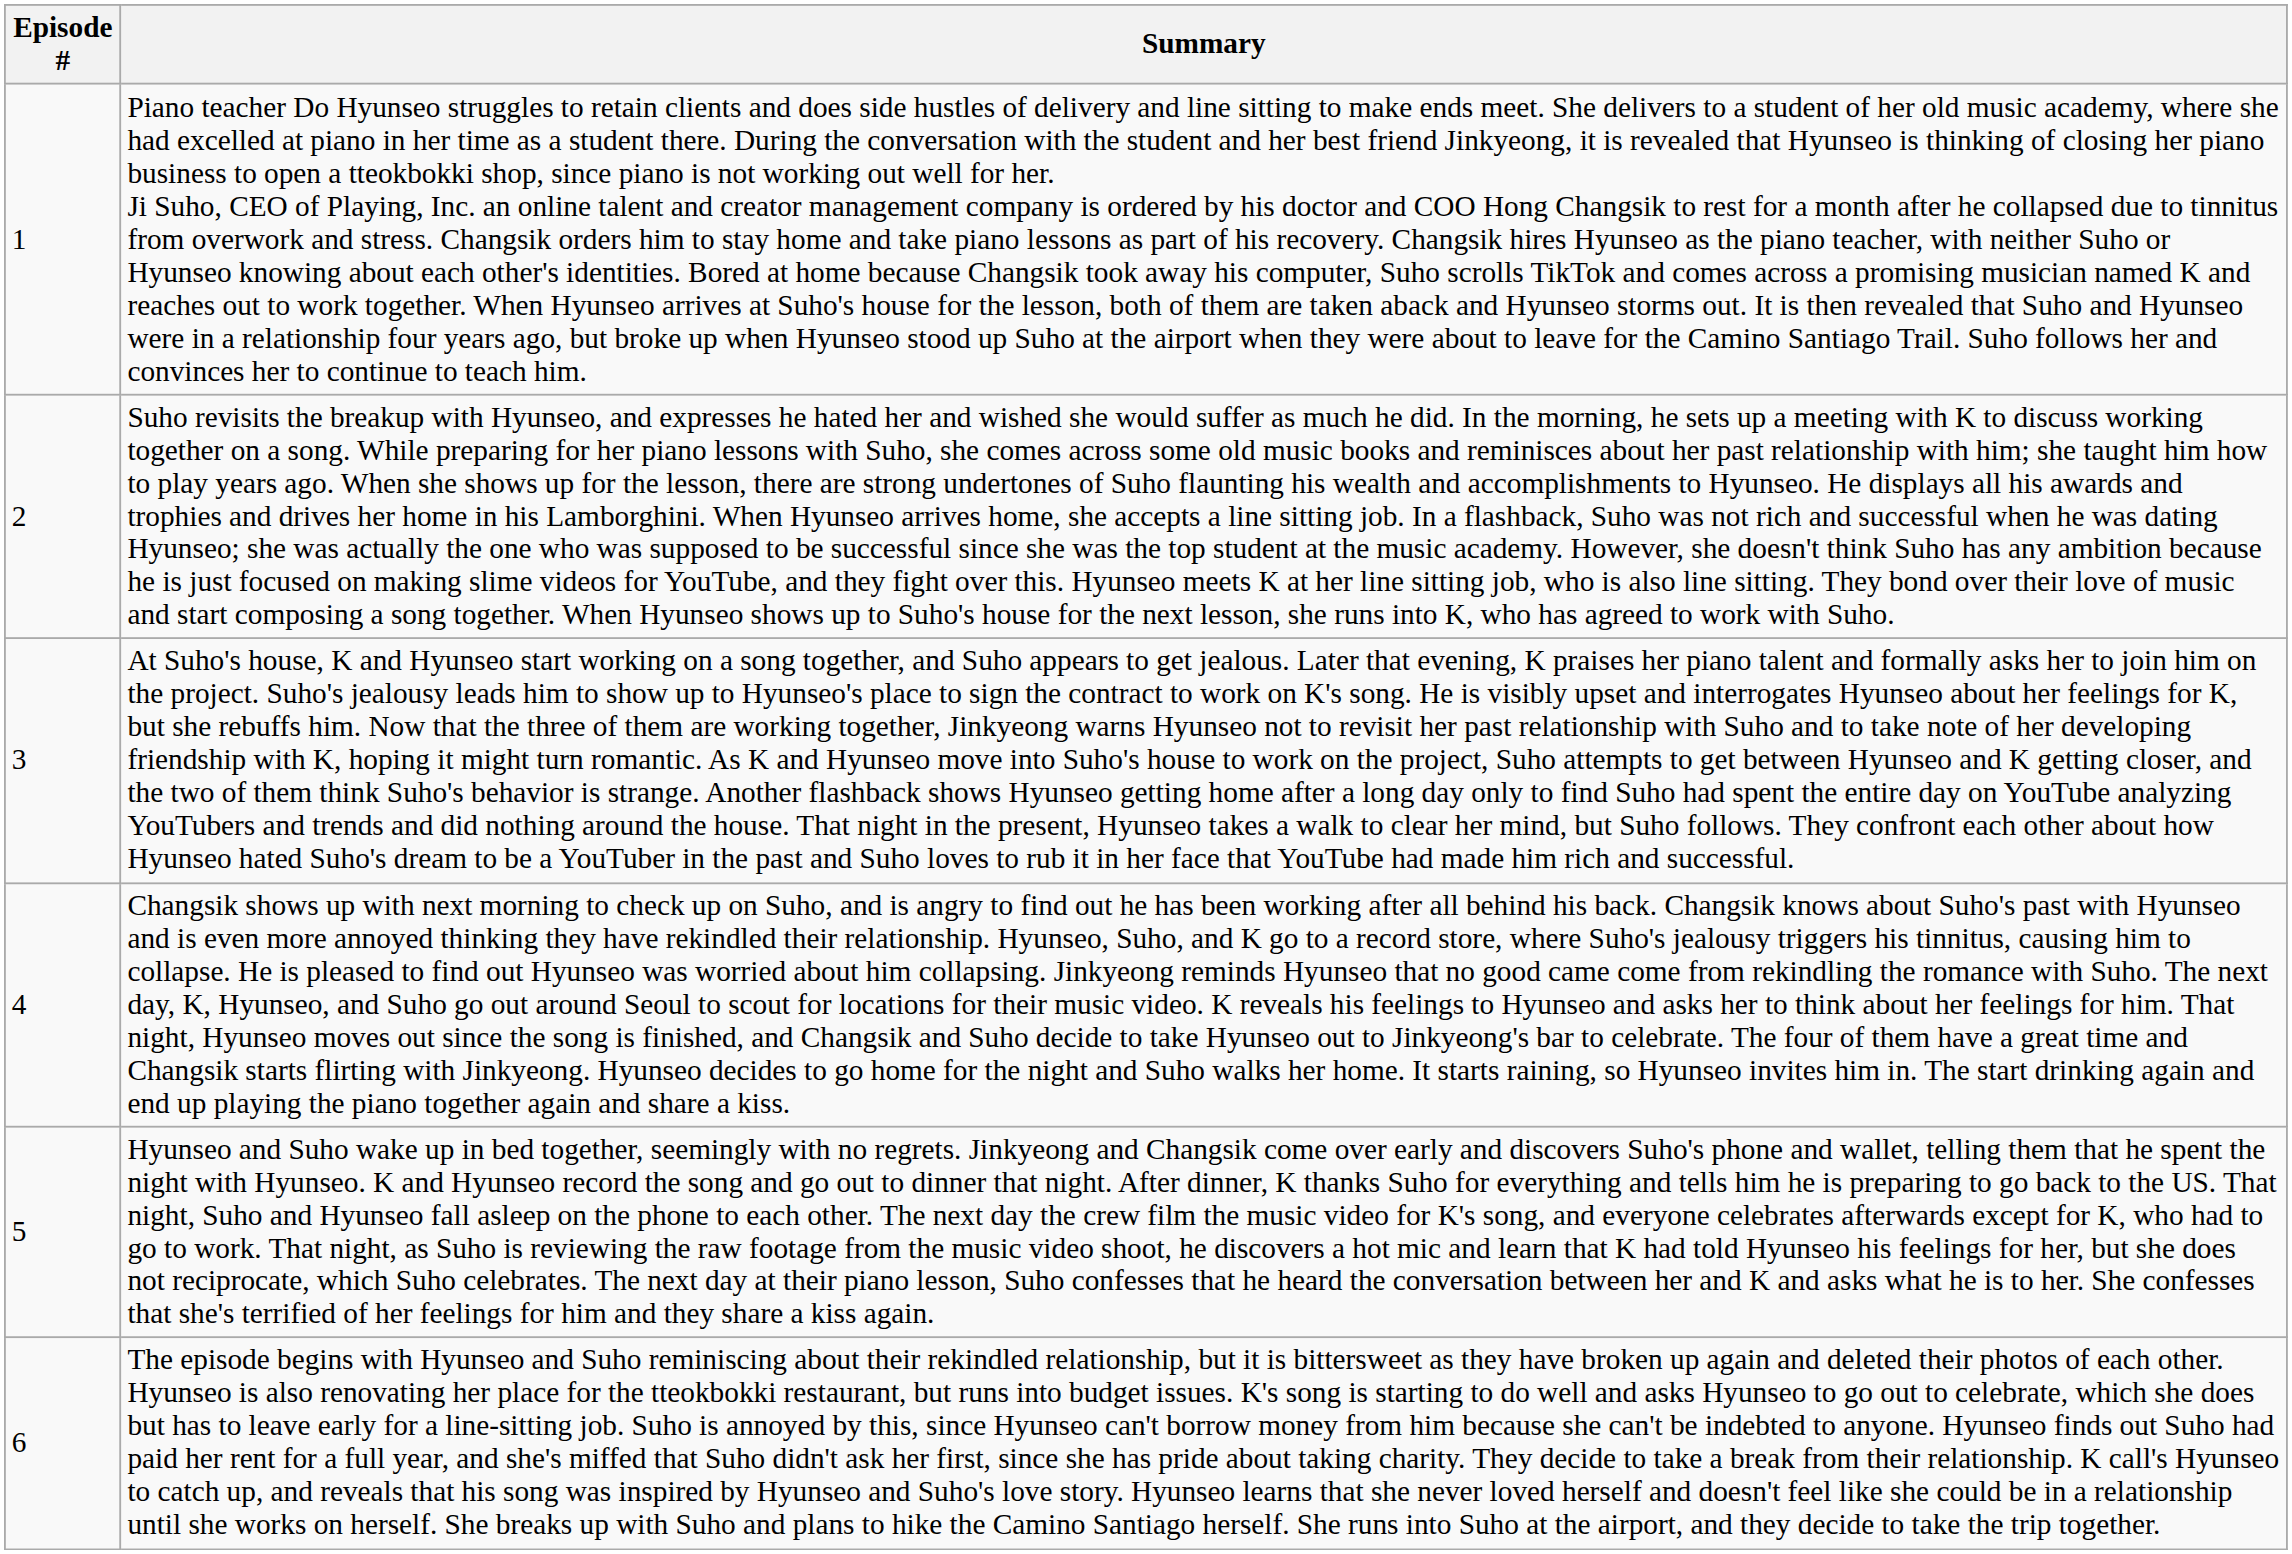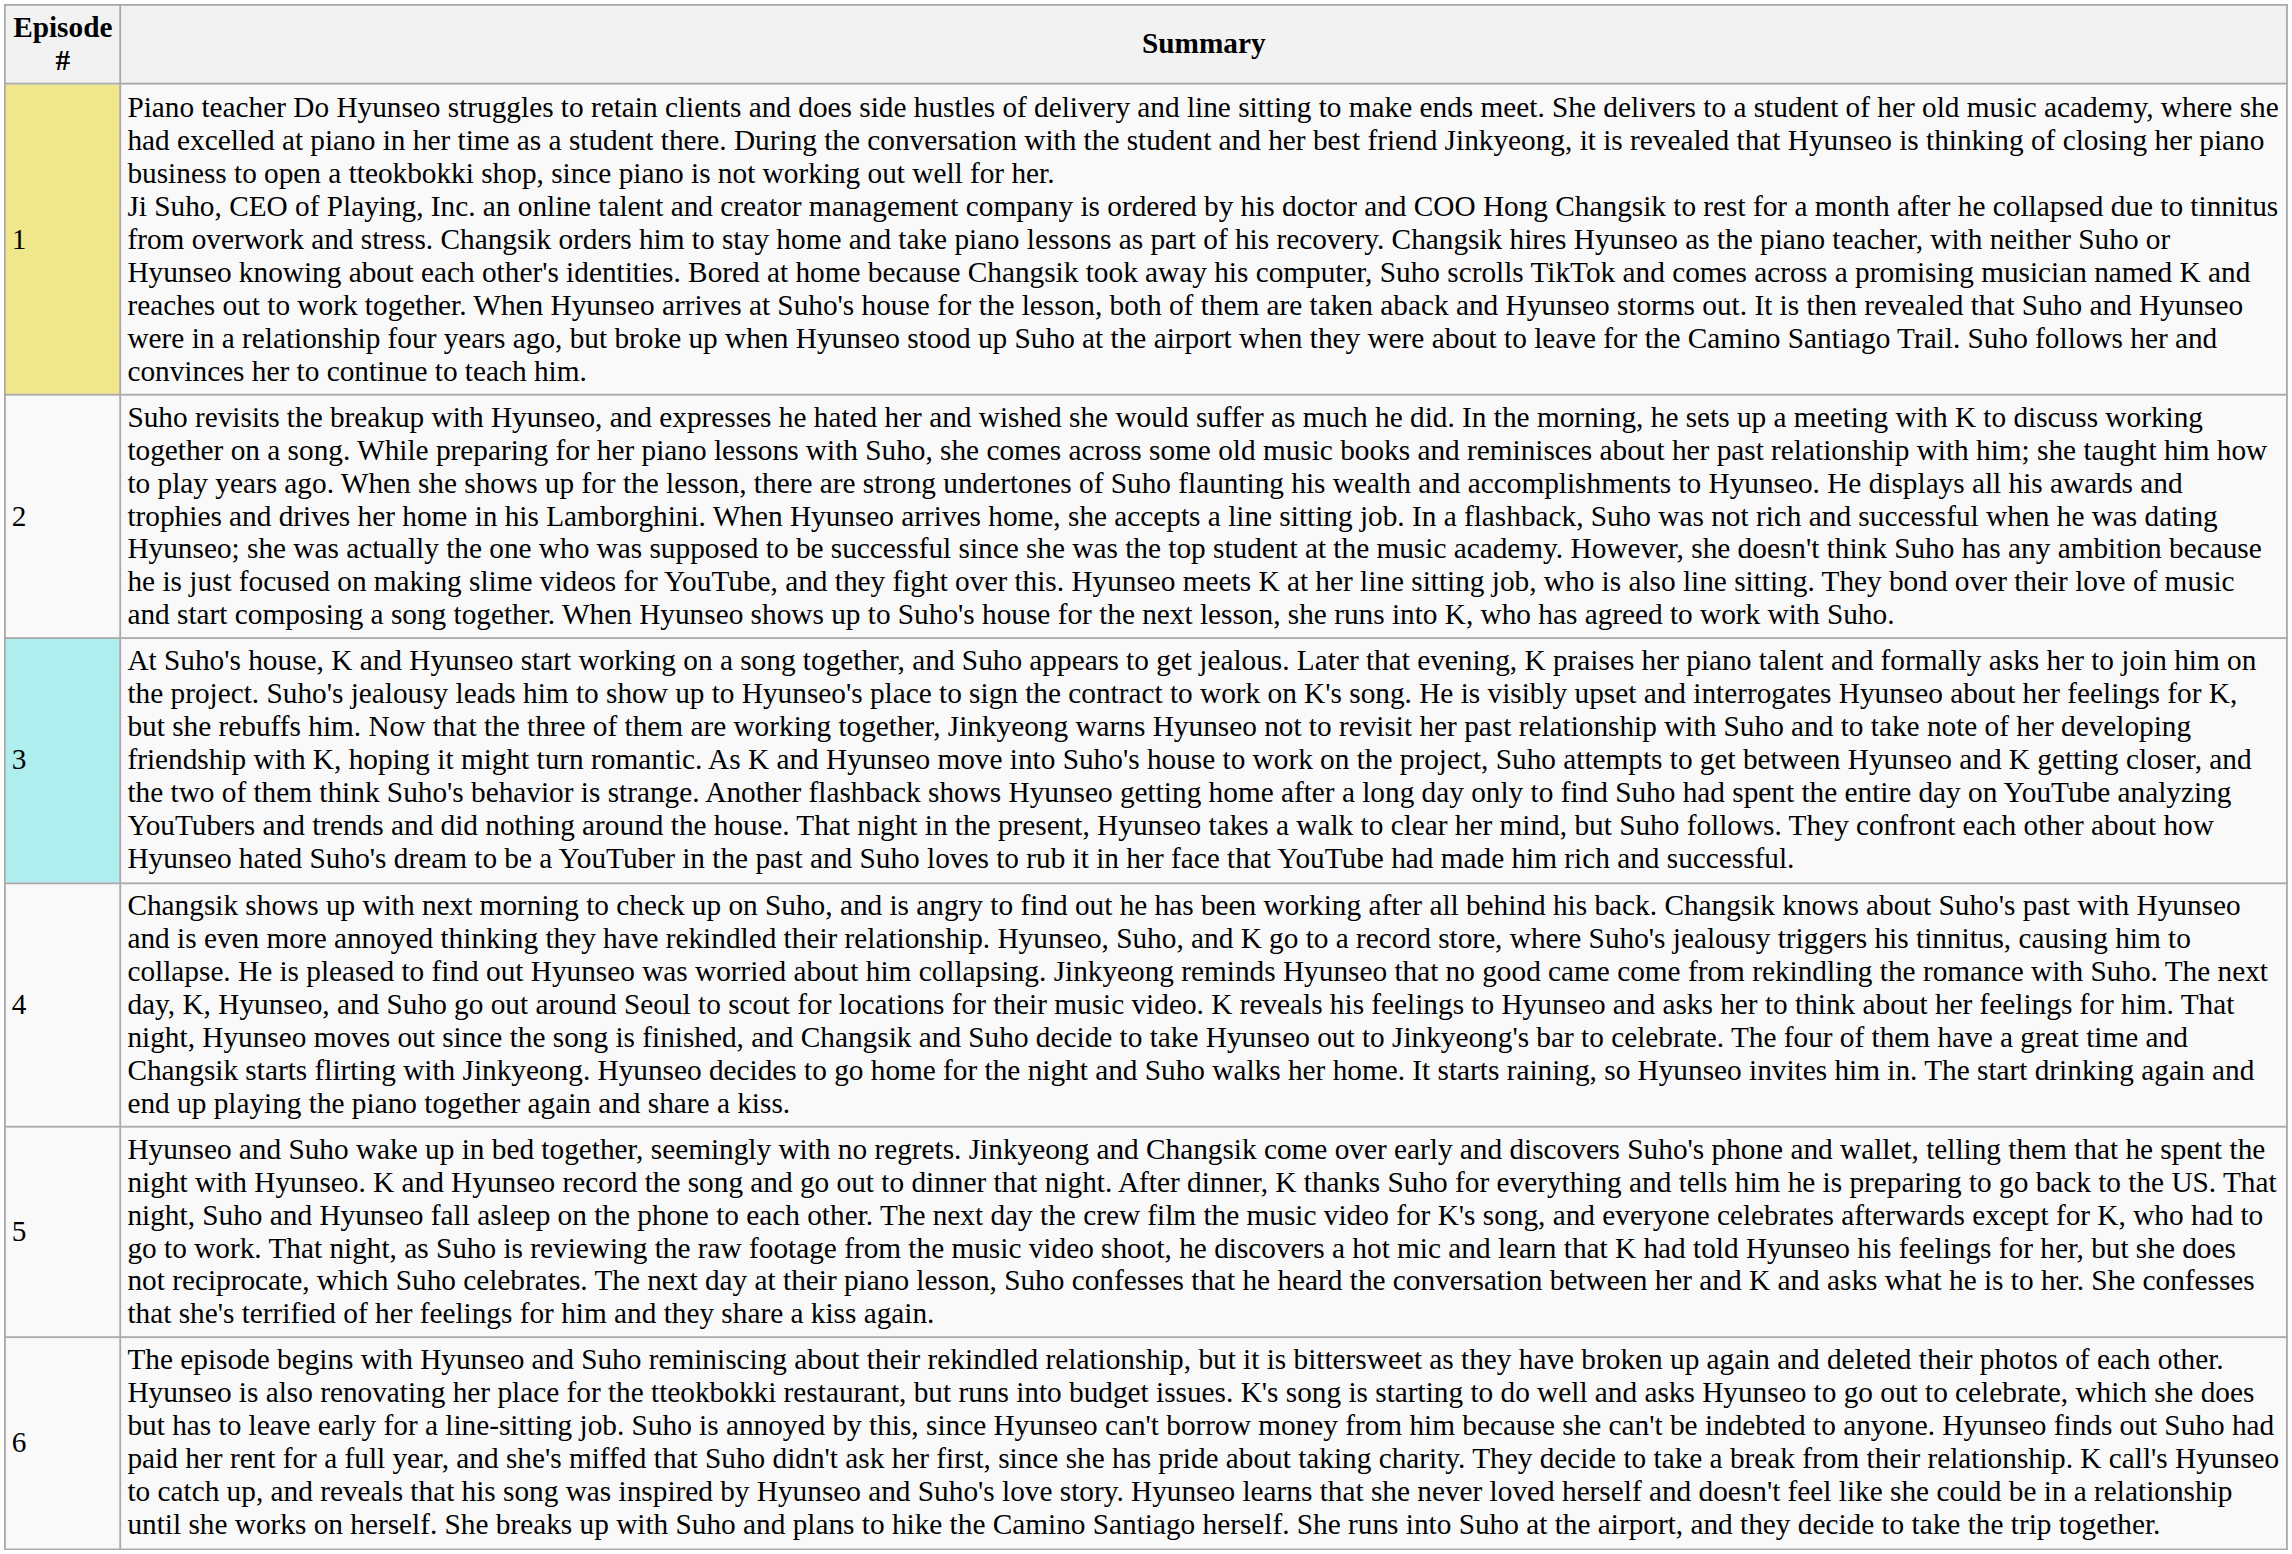(19, 238) no background -> (19, 238) khaki background
(19, 759) no background -> (19, 759) paleturquoise background
